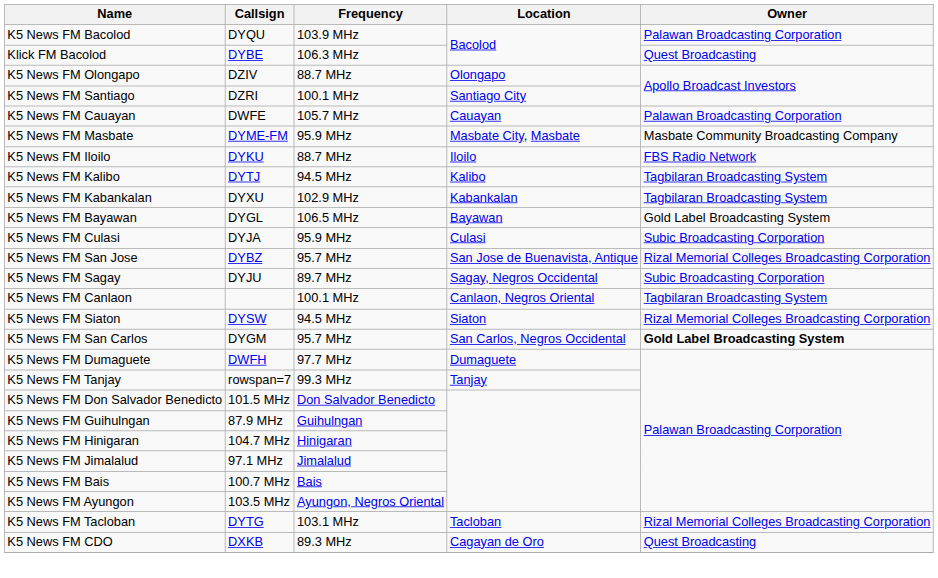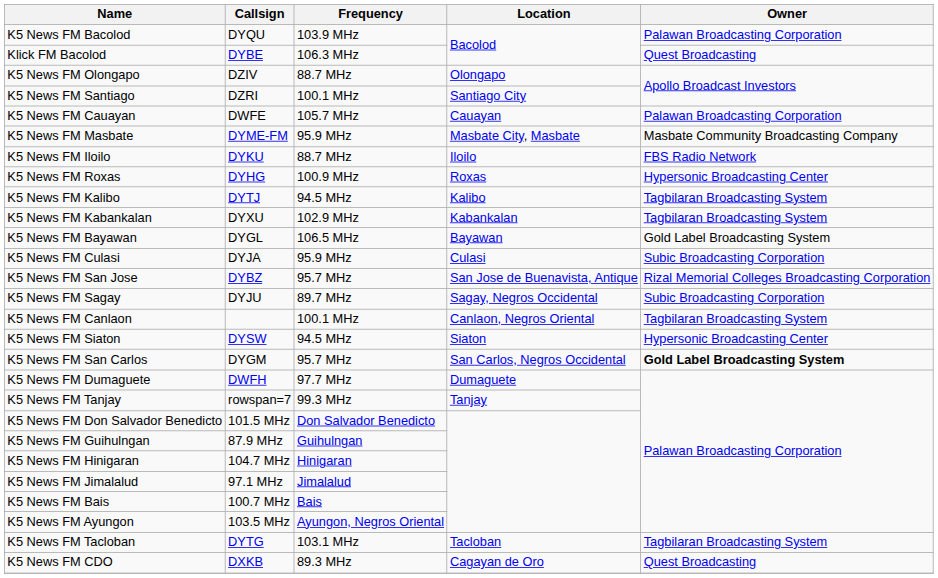+ row: (64, 177)
(787, 319) Rizal Memorial Colleges Broadcasting Corporation -> (736, 339) Hypersonic Broadcasting Center
(787, 522) Rizal Memorial Colleges Broadcasting Corporation -> (735, 542) Tagbilaran Broadcasting System
